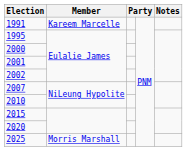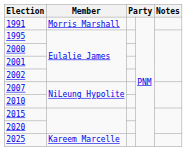(84, 24) Kareem Marcelle -> (84, 24) Morris Marshall
(84, 140) Morris Marshall -> (84, 140) Kareem Marcelle
